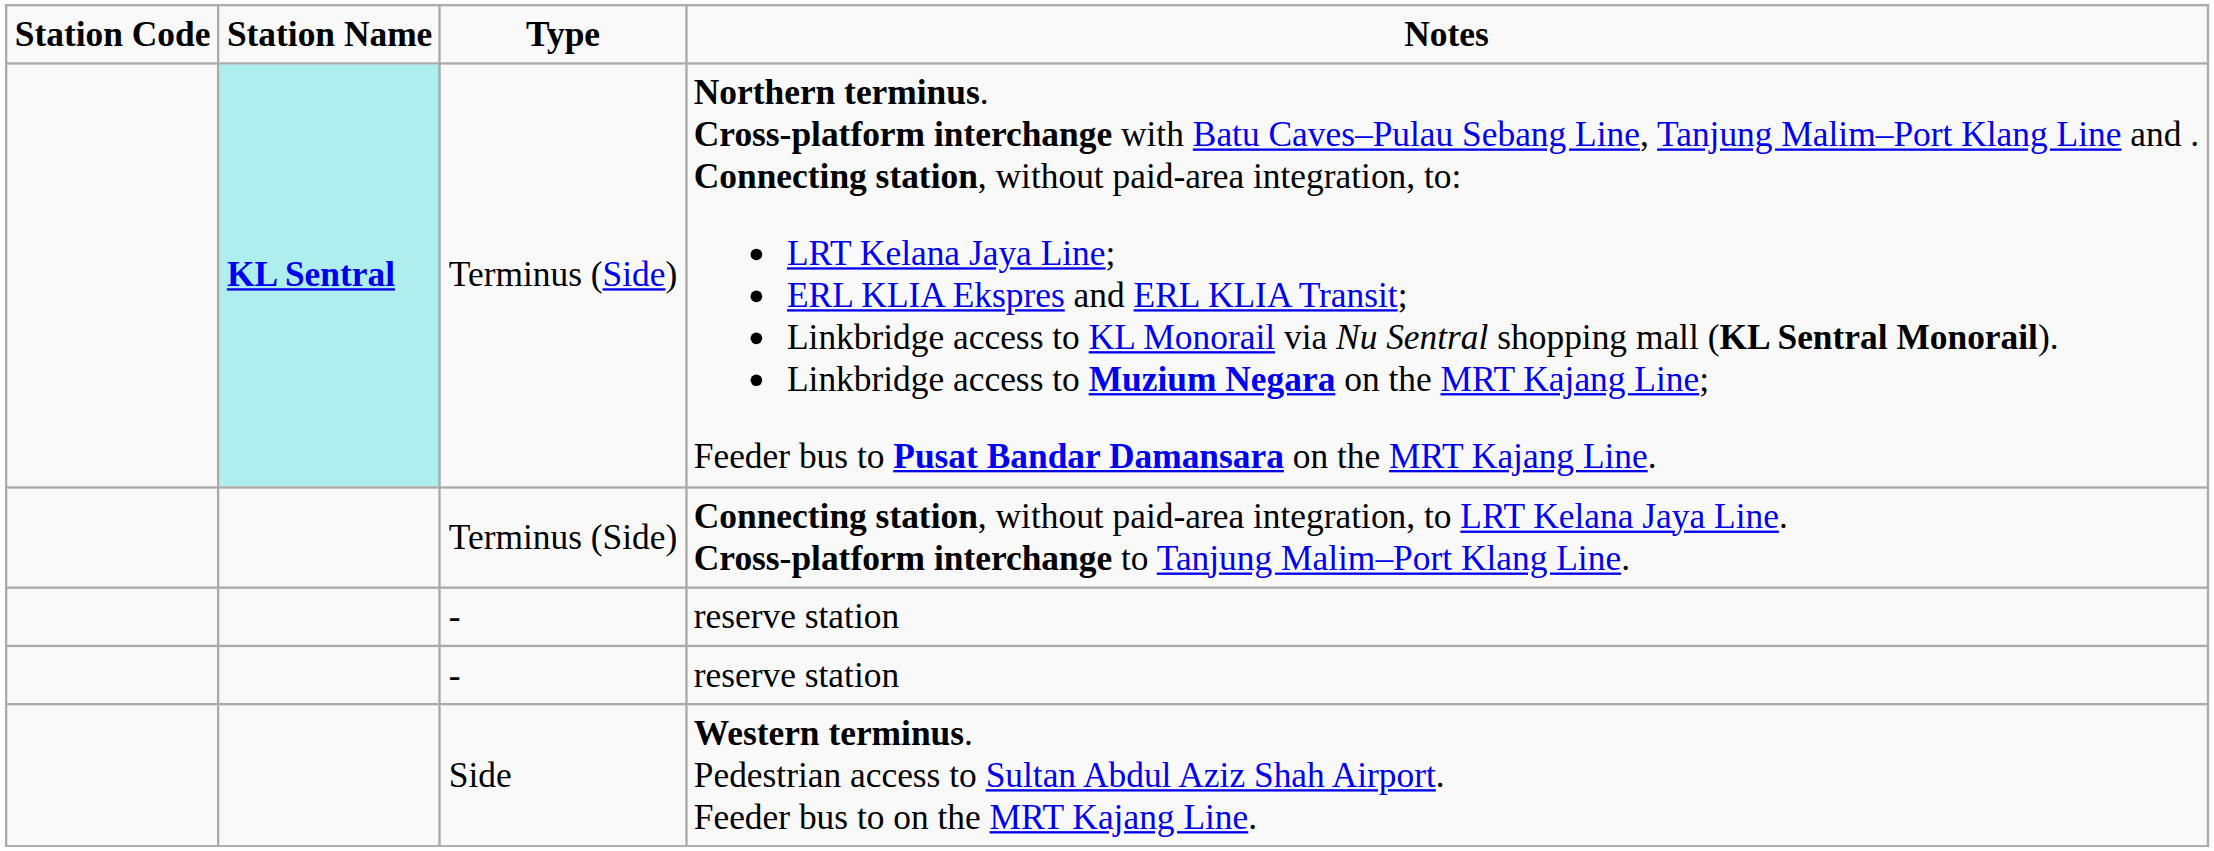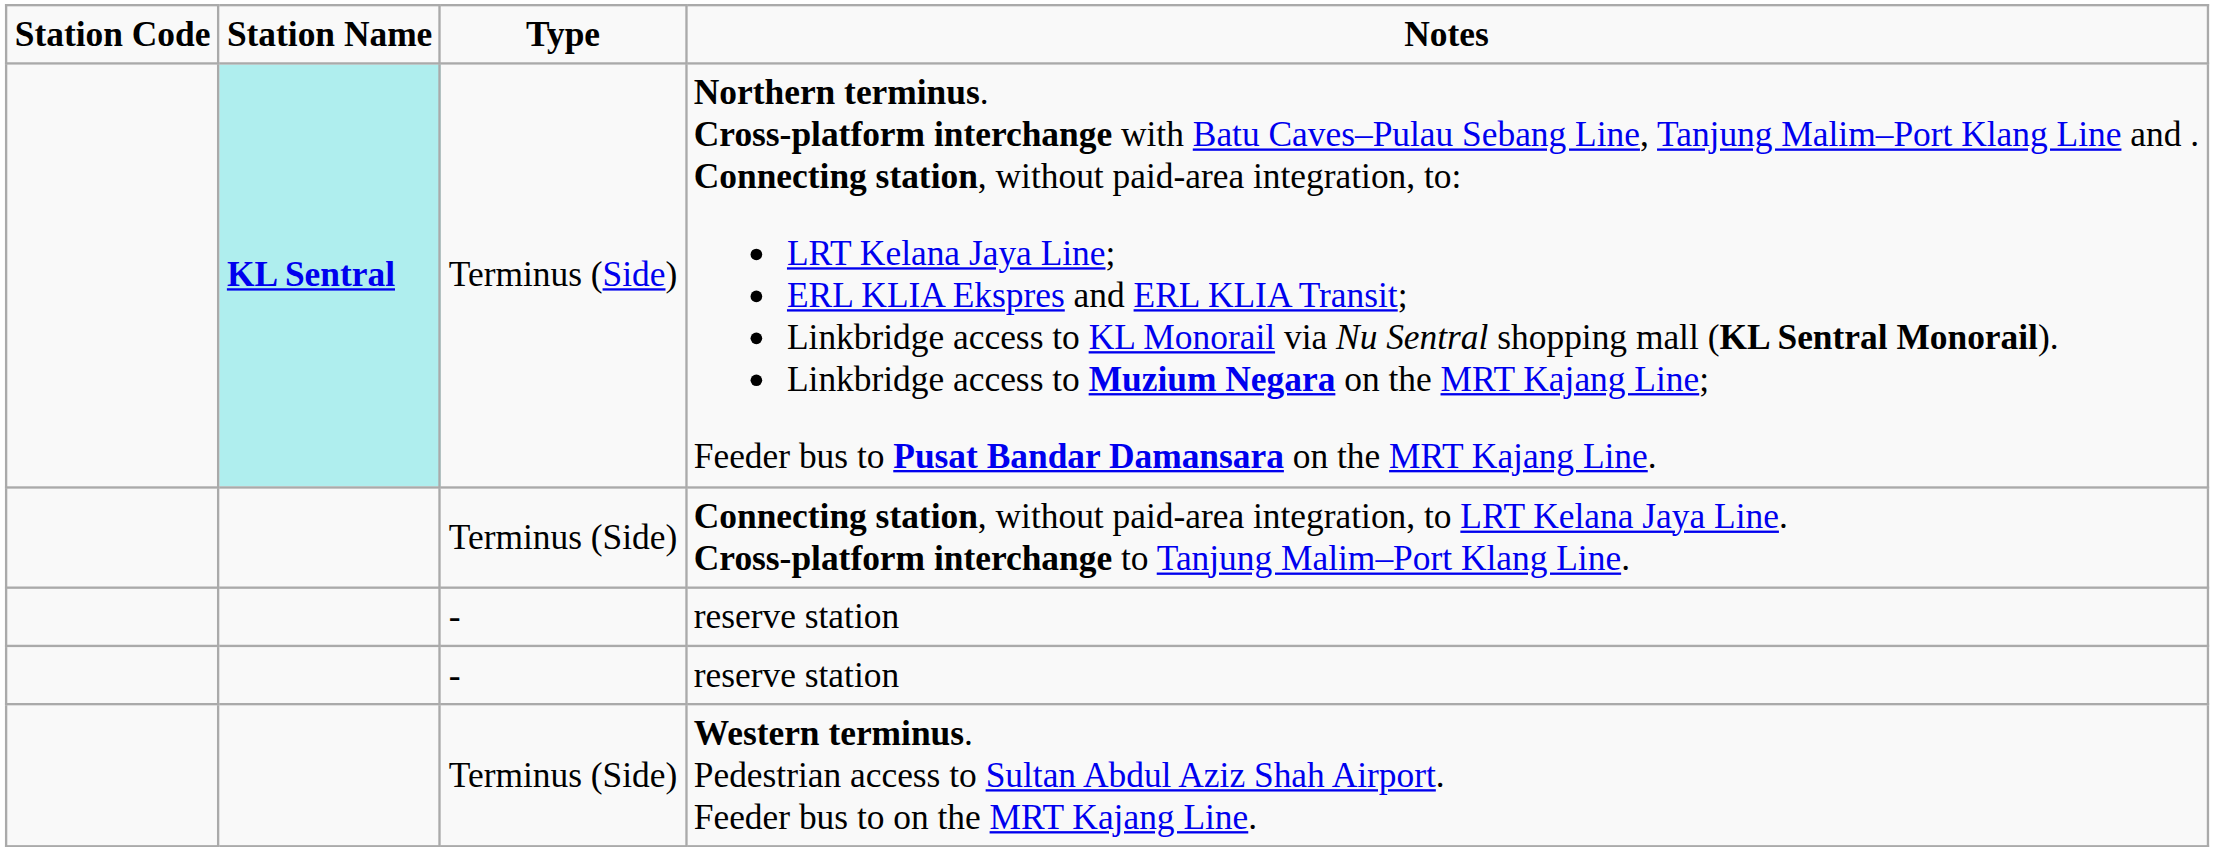(480, 774) Side -> (563, 774) Terminus (Side)
